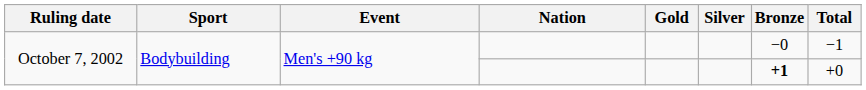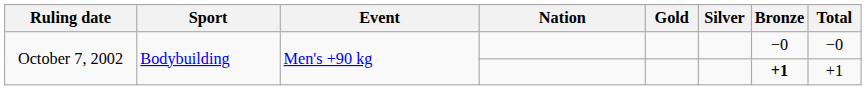(834, 45) −1 -> (834, 45) −0
(834, 71) +0 -> (834, 71) +1
